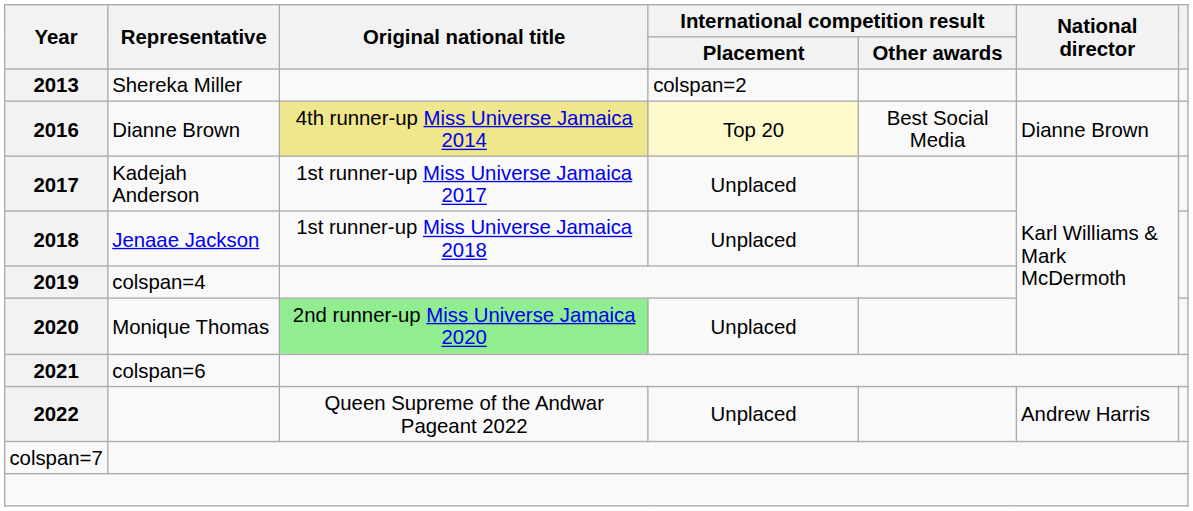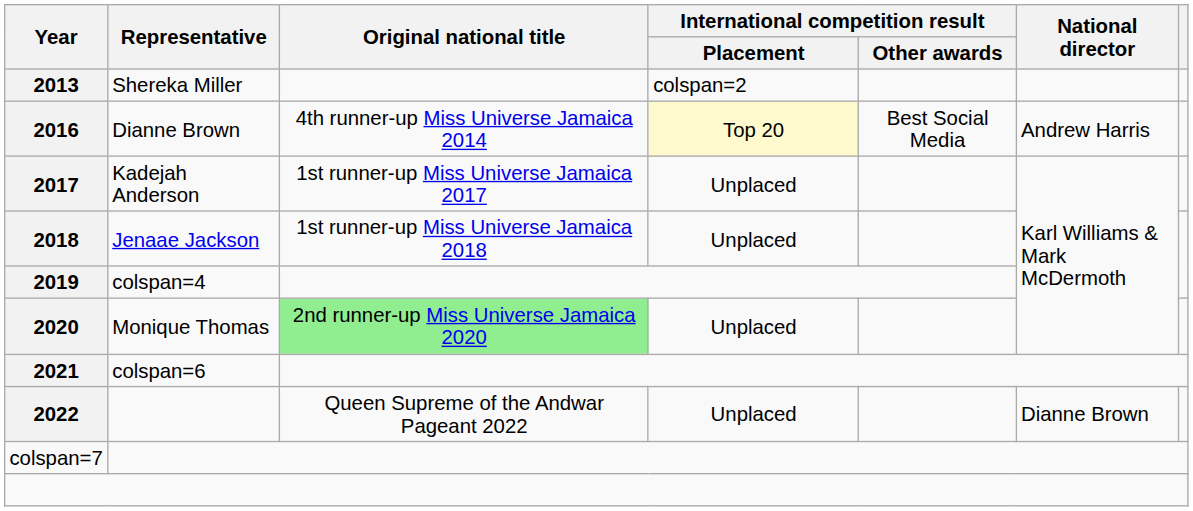(464, 129) khaki background -> (464, 129) no background
(1085, 129) Dianne Brown -> (1085, 129) Andrew Harris
(1085, 414) Andrew Harris -> (1085, 414) Dianne Brown
